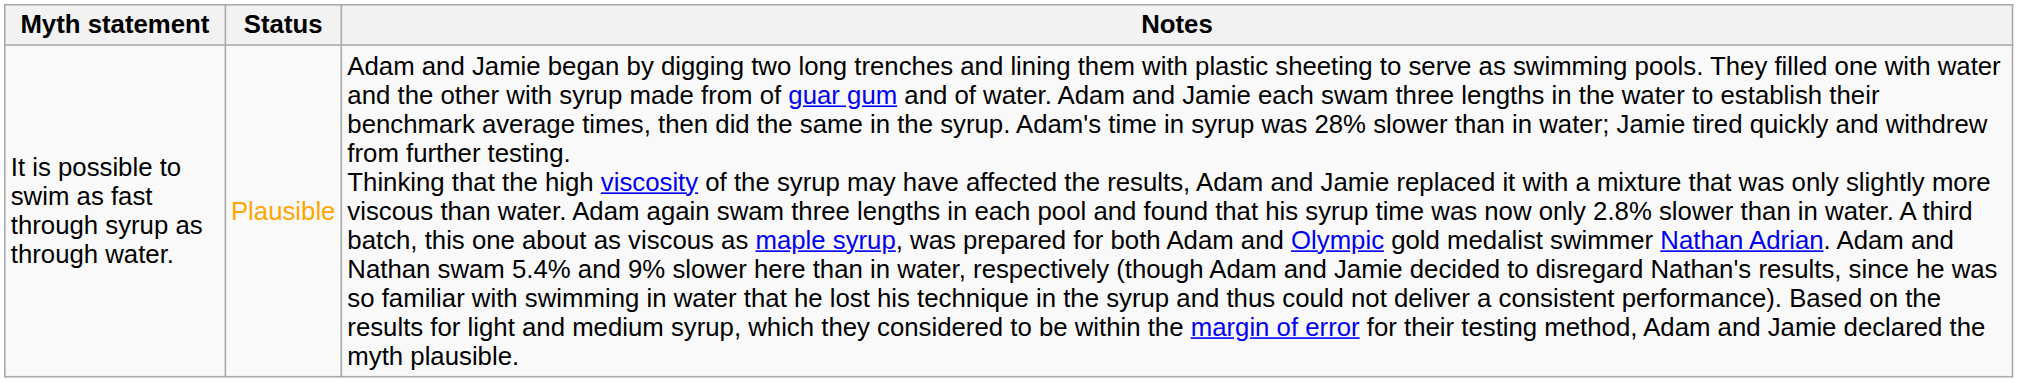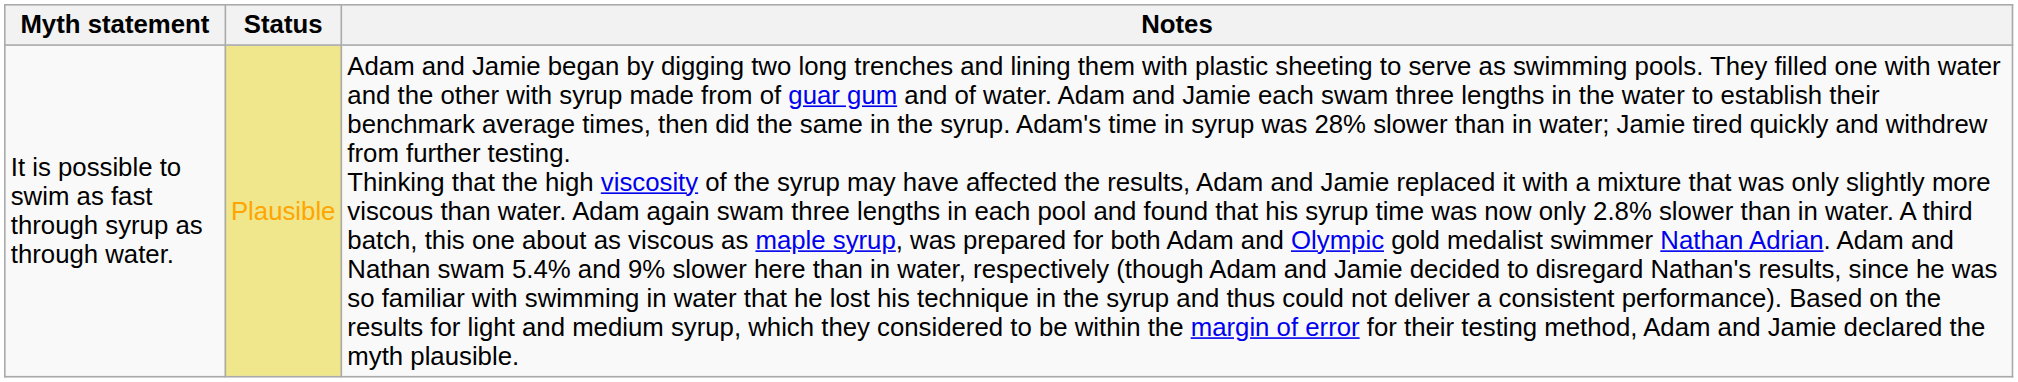(283, 210) no background -> (283, 210) khaki background
